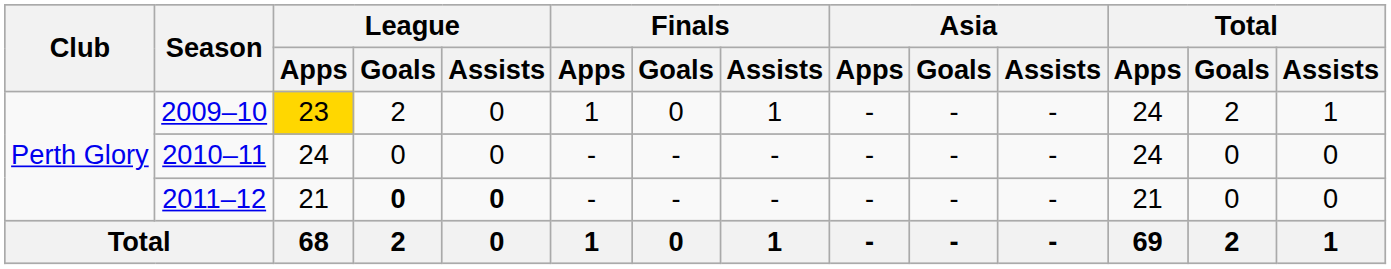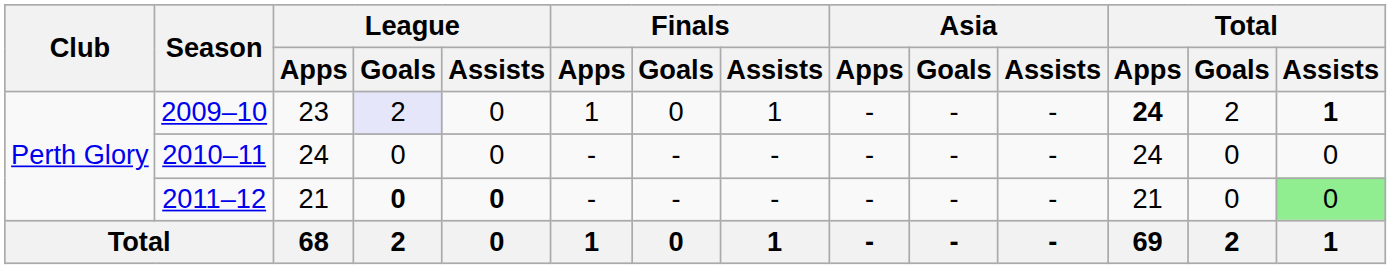(314, 112) gold background -> (314, 112) no background
(398, 112) no background -> (398, 112) lavender background
(1148, 112) normal -> (1148, 112) bold
(1331, 112) normal -> (1331, 112) bold
(1331, 198) no background -> (1331, 198) lightgreen background
